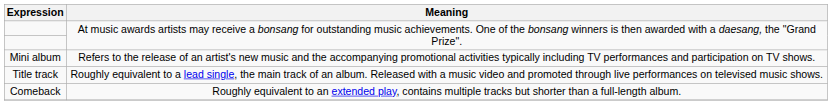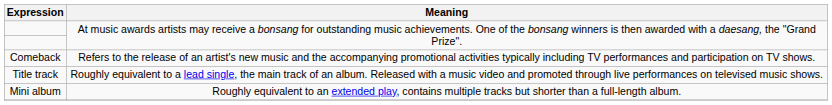(35, 58) Mini album -> (35, 58) Comeback
(35, 91) Comeback -> (35, 91) Mini album
